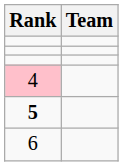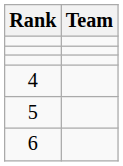(33, 80) pink background -> (33, 80) no background
(33, 112) bold -> (33, 112) normal
